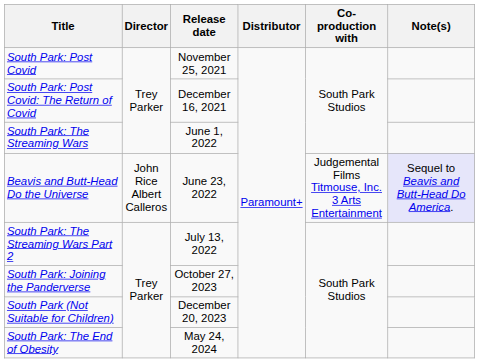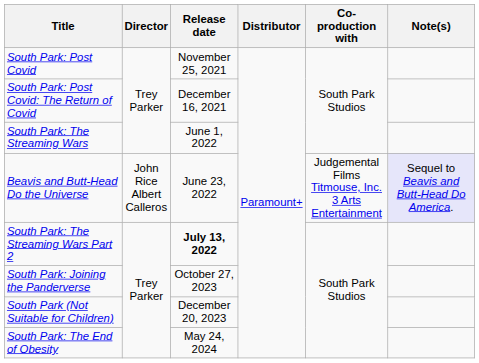(204, 244) normal -> (204, 244) bold
